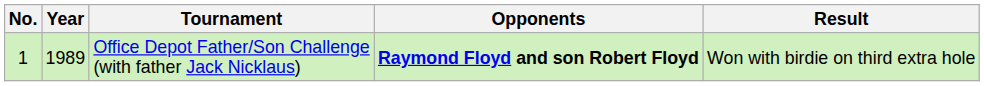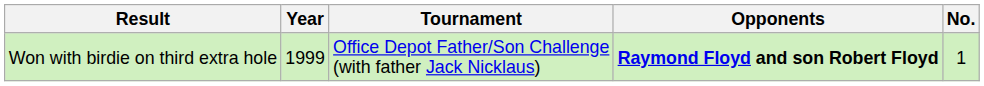columns swapped: (23, 19) <-> (841, 19)
(65, 57) 1989 -> (305, 57) 1999
